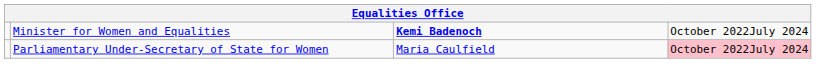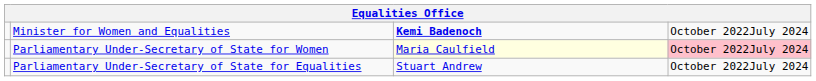(446, 49) no background -> (446, 49) lightyellow background
+ row: (187, 67)
